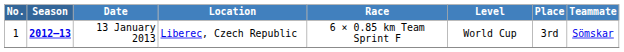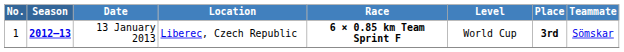(377, 34) normal -> (377, 34) bold
(550, 34) normal -> (550, 34) bold
